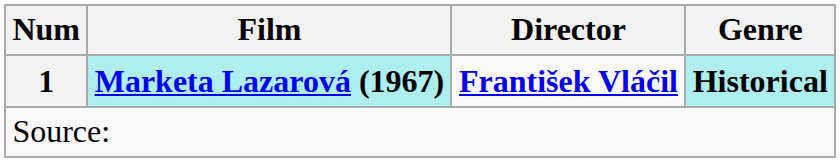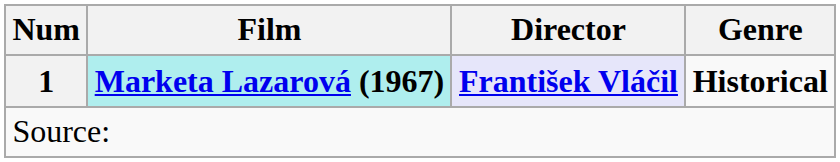(568, 80) no background -> (568, 80) lavender background
(760, 80) paleturquoise background -> (760, 80) no background
